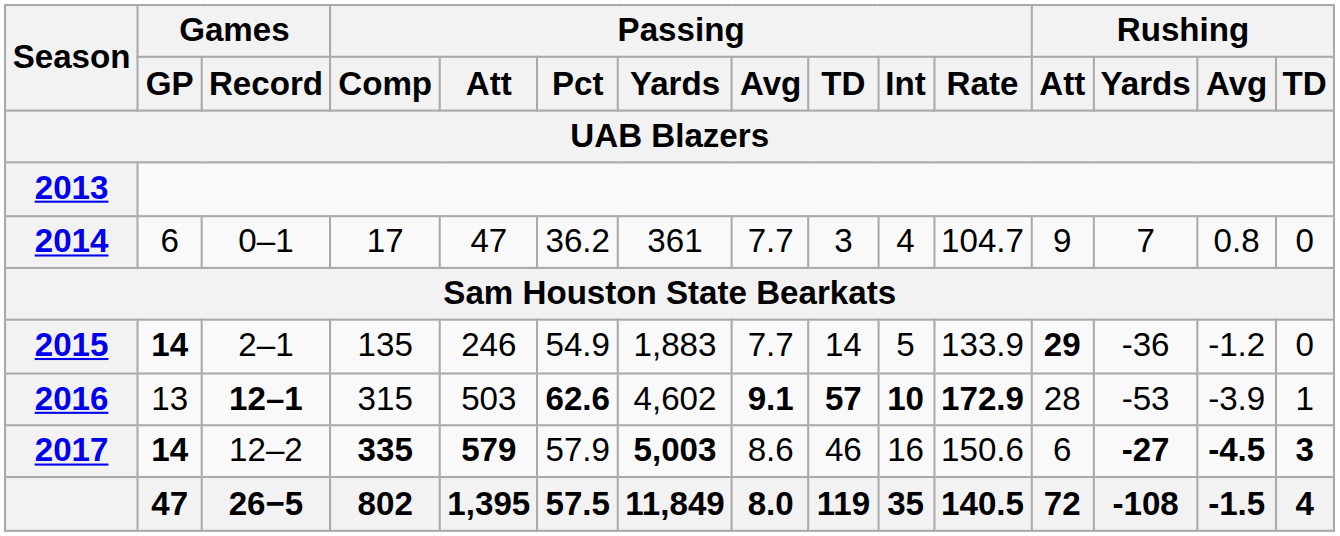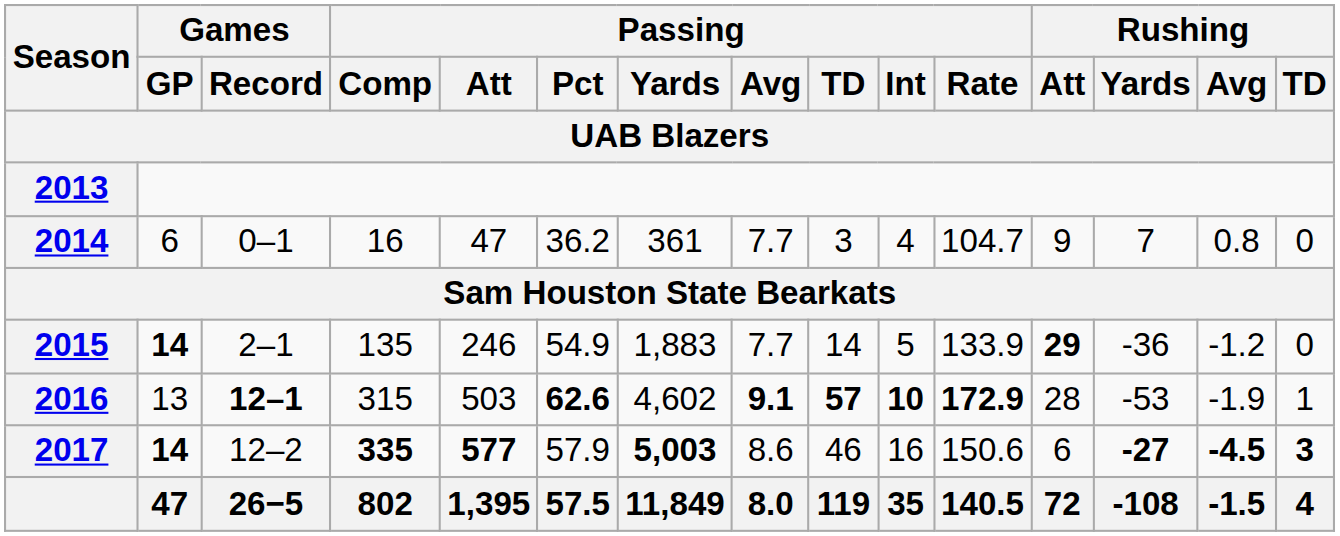(385, 240) 17 -> (385, 240) 16
(1237, 398) -3.9 -> (1237, 398) -1.9
(489, 450) 579 -> (489, 450) 577
